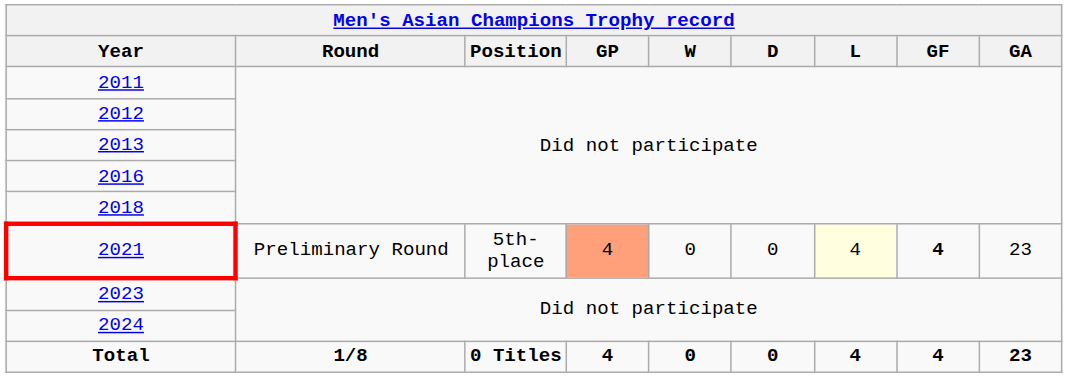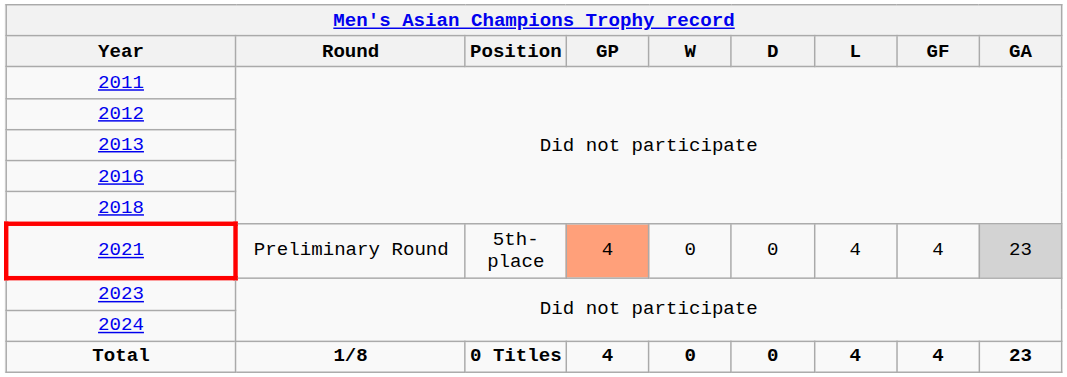(855, 251) lightyellow background -> (855, 251) no background
(938, 251) bold -> (938, 251) normal
(1021, 251) no background -> (1021, 251) lightgrey background
